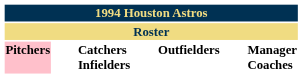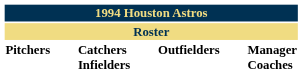(28, 50) pink background -> (28, 50) no background
